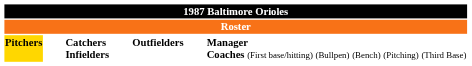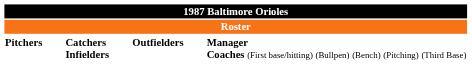(24, 42) gold background -> (24, 42) no background
